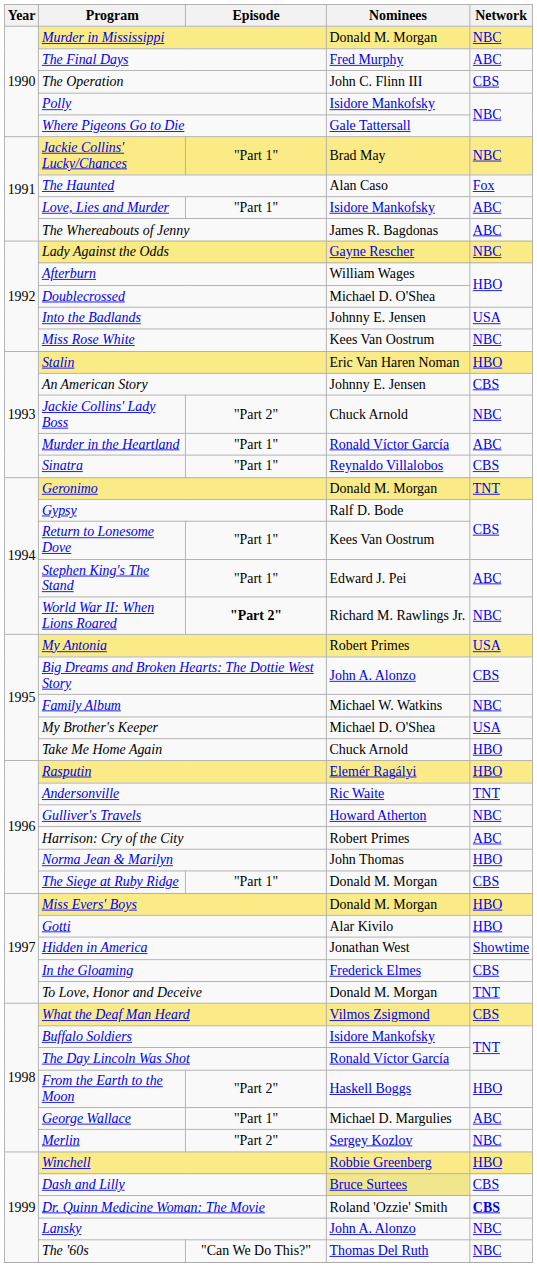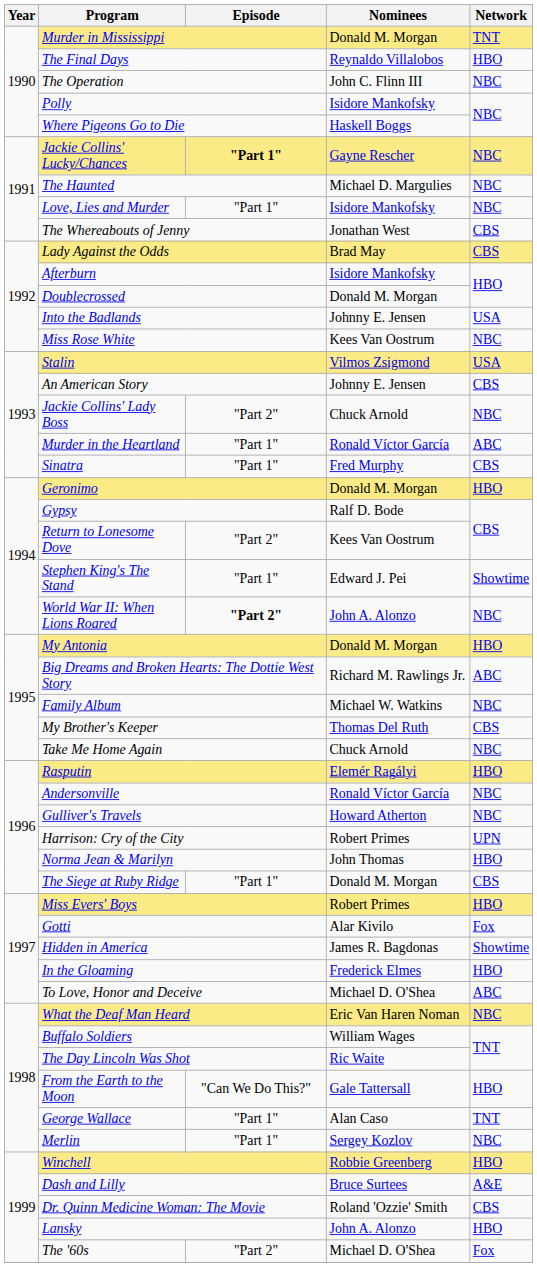(487, 37) NBC -> (486, 37) TNT
(366, 59) Fred Murphy -> (386, 59) Reynaldo Villalobos
(487, 59) ABC -> (488, 59) HBO
(486, 81) CBS -> (487, 81) NBC
(370, 125) Gale Tattersall -> (370, 125) Haskell Boggs
(256, 155) normal -> (256, 155) bold
(358, 155) Brad May -> (372, 155) Gayne Rescher
(359, 185) Alan Caso -> (391, 185) Michael D. Margulies
(484, 185) Fox -> (487, 185) NBC
(487, 207) ABC -> (487, 207) NBC
(384, 229) James R. Bagdonas -> (370, 229) Jonathan West
(487, 229) ABC -> (486, 229) CBS
(372, 251) Gayne Rescher -> (358, 251) Brad May
(487, 251) NBC -> (486, 251) CBS
(372, 274) William Wages -> (382, 274) Isidore Mankofsky
(382, 296) Michael D. O'Shea -> (383, 296) Donald M. Morgan
(395, 362) Eric Van Haren Noman -> (380, 362) Vilmos Zsigmond
(488, 362) HBO -> (487, 362) USA
(386, 466) Reynaldo Villalobos -> (366, 466) Fred Murphy
(486, 488) TNT -> (488, 488) HBO
(256, 540) "Part 1" -> (256, 540) "Part 2"
(487, 578) ABC -> (501, 578) Showtime
(397, 615) Richard M. Rawlings Jr. -> (373, 615) John A. Alonzo
(370, 645) Robert Primes -> (383, 645) Donald M. Morgan
(487, 645) USA -> (488, 645) HBO
(373, 675) John A. Alonzo -> (397, 675) Richard M. Rawlings Jr.
(486, 675) CBS -> (487, 675) ABC
(382, 727) Michael D. O'Shea -> (379, 727) Thomas Del Ruth
(487, 727) USA -> (486, 727) CBS
(488, 749) HBO -> (487, 749) NBC
(357, 793) Ric Waite -> (389, 793) Ronald Víctor García
(486, 793) TNT -> (487, 793) NBC
(487, 838) ABC -> (487, 838) UPN
(383, 904) Donald M. Morgan -> (370, 904) Robert Primes
(488, 926) HBO -> (484, 926) Fox
(370, 948) Jonathan West -> (384, 948) James R. Bagdonas
(486, 970) CBS -> (488, 970) HBO
(383, 992) Donald M. Morgan -> (382, 992) Michael D. O'Shea
(486, 992) TNT -> (487, 992) ABC
(380, 1014) Vilmos Zsigmond -> (395, 1014) Eric Van Haren Noman
(486, 1014) CBS -> (487, 1014) NBC
(382, 1036) Isidore Mankofsky -> (372, 1036) William Wages
(389, 1058) Ronald Víctor García -> (357, 1058) Ric Waite
(256, 1088) "Part 2" -> (256, 1088) "Can We Do This?"
(370, 1088) Haskell Boggs -> (370, 1088) Gale Tattersall
(391, 1118) Michael D. Margulies -> (359, 1118) Alan Caso
(487, 1118) ABC -> (486, 1118) TNT
(256, 1140) "Part 2" -> (256, 1140) "Part 1"
(368, 1184) khaki background -> (368, 1184) no background
(486, 1184) CBS -> (488, 1184) A&E
(486, 1206) bold -> (486, 1206) normal
(487, 1228) NBC -> (488, 1228) HBO
(256, 1251) "Can We Do This?" -> (256, 1251) "Part 2"
(379, 1251) Thomas Del Ruth -> (382, 1251) Michael D. O'Shea
(487, 1251) NBC -> (484, 1251) Fox
